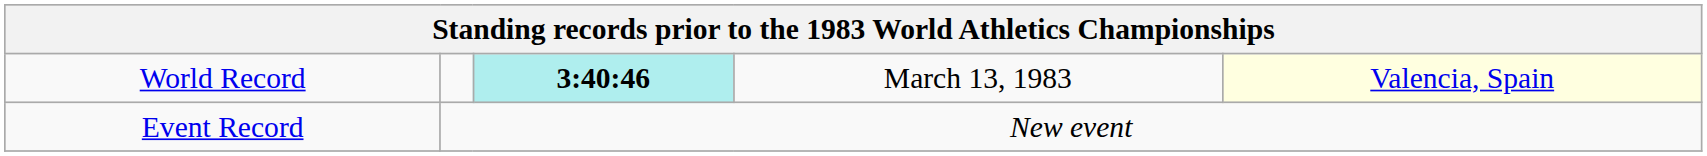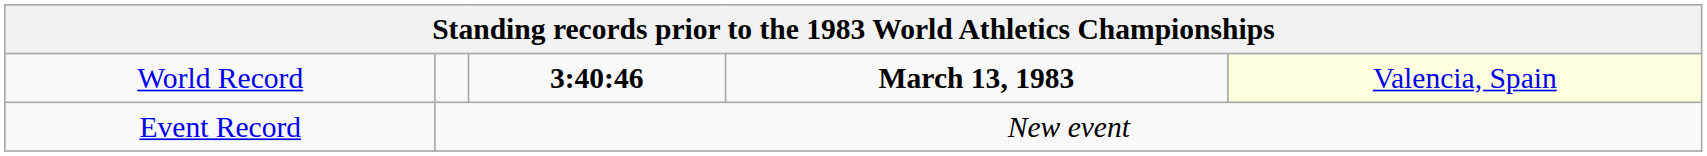(603, 77) paleturquoise background -> (597, 77) no background
(978, 77) normal -> (976, 77) bold
